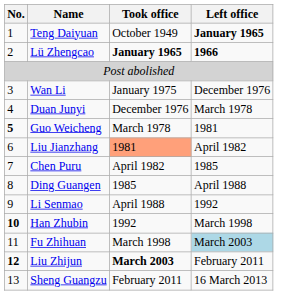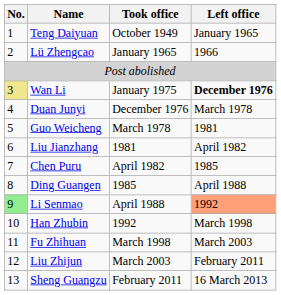(229, 33) bold -> (226, 33) normal
(147, 52) bold -> (144, 52) normal
(206, 52) bold -> (206, 52) normal
(10, 90) no background -> (10, 90) khaki background
(232, 90) normal -> (233, 90) bold
(10, 128) bold -> (10, 128) normal
(124, 147) lightsalmon background -> (124, 147) no background
(10, 204) no background -> (10, 204) lightgreen background
(206, 204) no background -> (206, 204) lightsalmon background
(13, 223) bold -> (13, 223) normal
(223, 242) lightblue background -> (223, 242) no background
(13, 261) bold -> (13, 261) normal
(143, 261) bold -> (141, 261) normal
